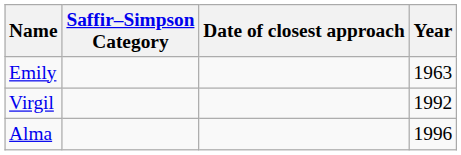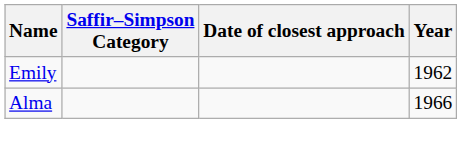(433, 72) 1963 -> (433, 72) 1962
- row: (31, 103)
(433, 133) 1996 -> (433, 103) 1966
